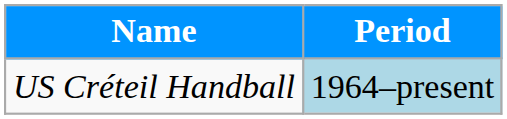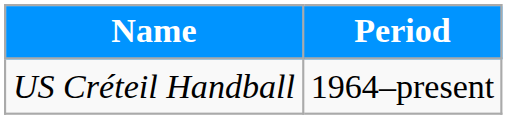(403, 85) lightblue background -> (403, 85) no background
